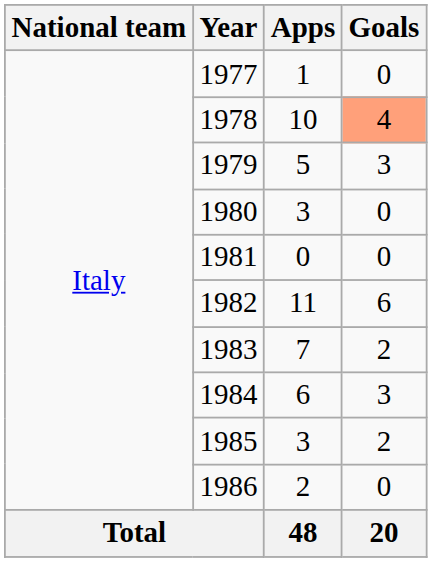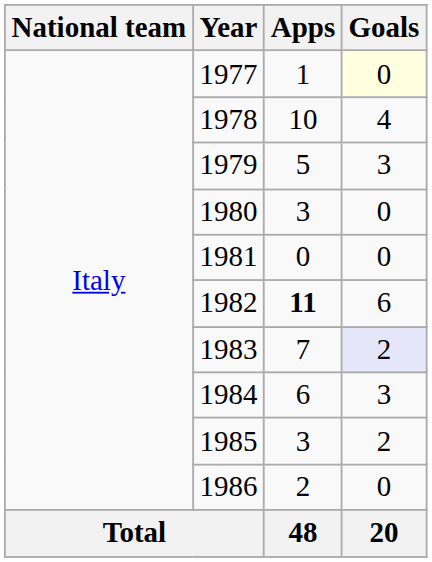(384, 73) no background -> (384, 73) lightyellow background
(384, 119) lightsalmon background -> (384, 119) no background
(303, 303) normal -> (303, 303) bold
(384, 348) no background -> (384, 348) lavender background
